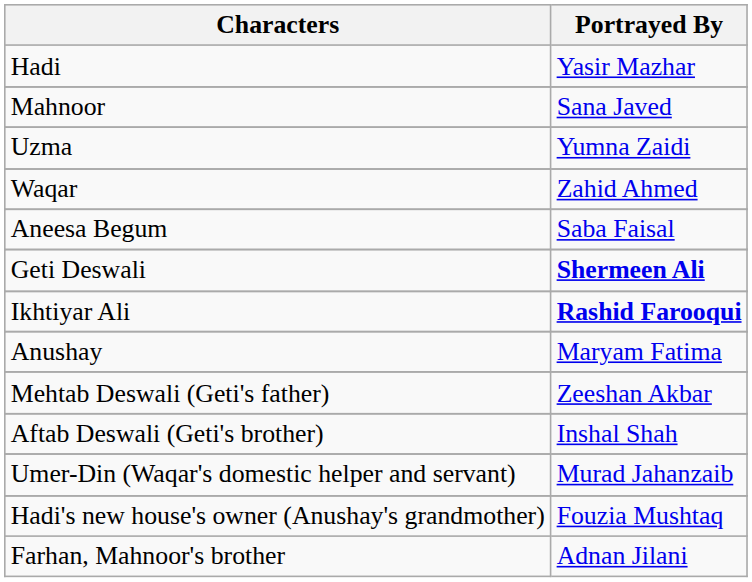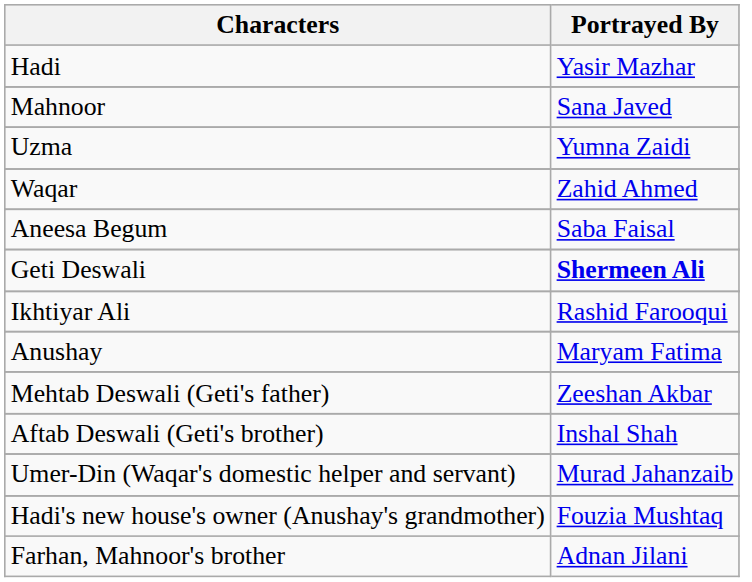(649, 310) bold -> (642, 310) normal
